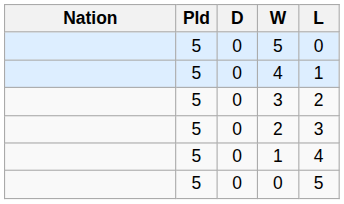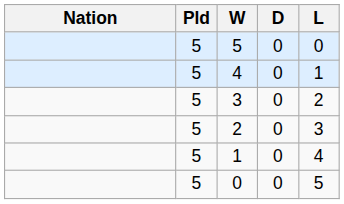columns swapped: (278, 18) <-> (237, 18)
